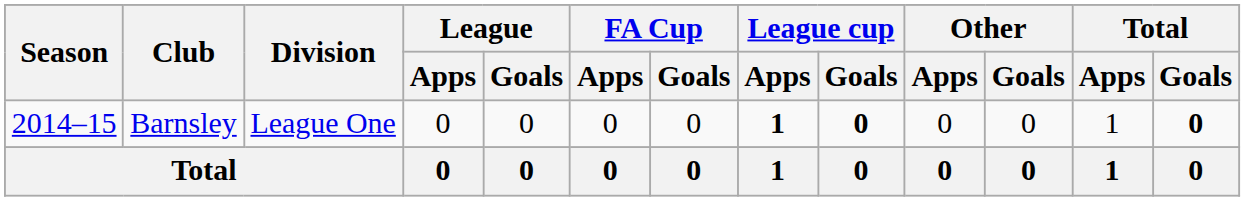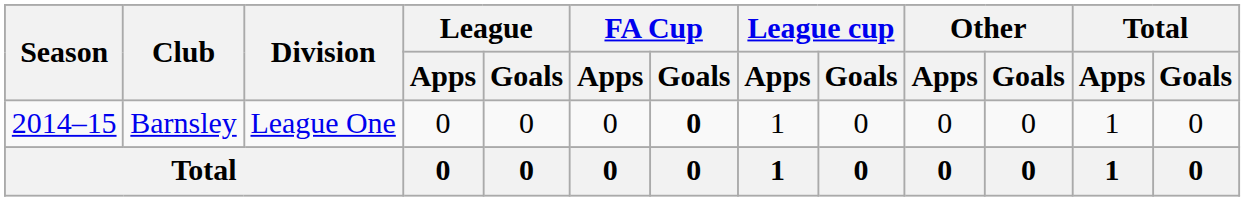(694, 123) normal -> (694, 123) bold
(777, 123) bold -> (777, 123) normal
(861, 123) bold -> (861, 123) normal
(1196, 123) bold -> (1196, 123) normal
